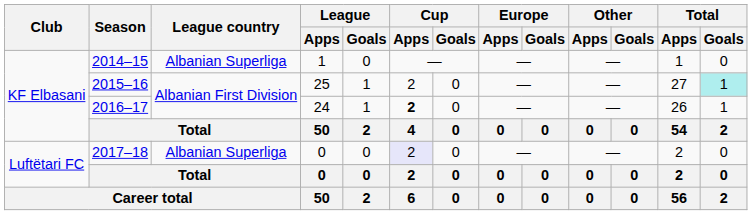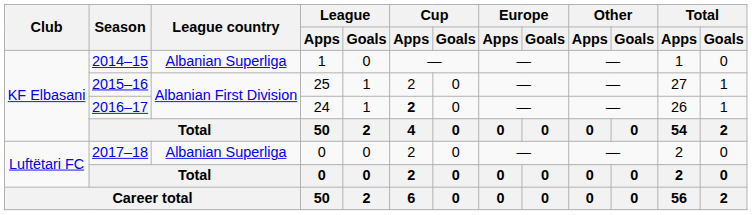(724, 84) paleturquoise background -> (724, 84) no background
(411, 152) lavender background -> (411, 152) no background
